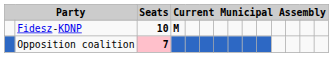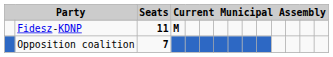(163, 28) 10 -> (163, 28) 11
(166, 44) pink background -> (166, 44) no background
